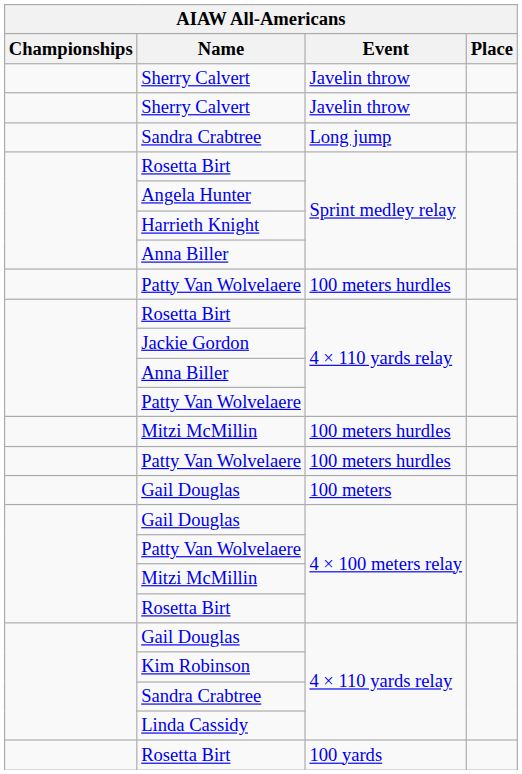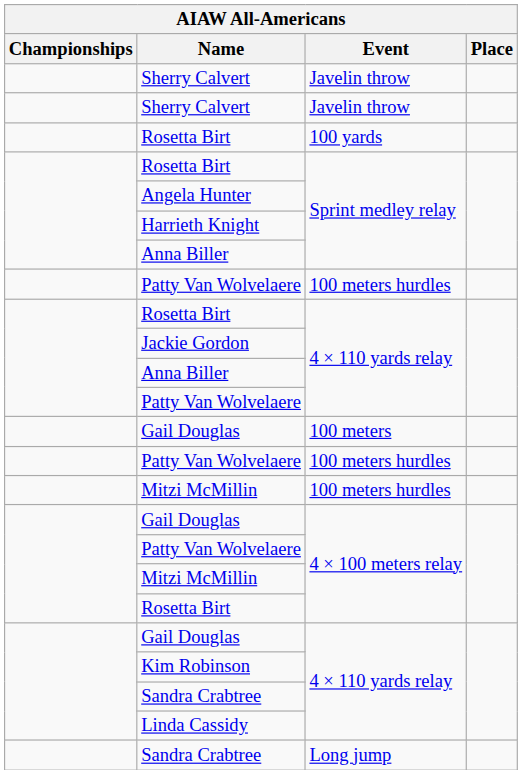rows swapped: (186, 755) <-> (201, 136)
rows swapped: (190, 490) <-> (199, 431)
